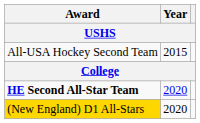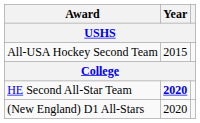(73, 90) bold -> (69, 90) normal
(175, 90) normal -> (175, 90) bold
(76, 109) gold background -> (76, 109) no background
